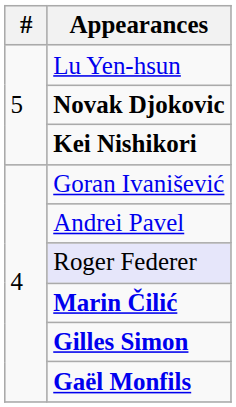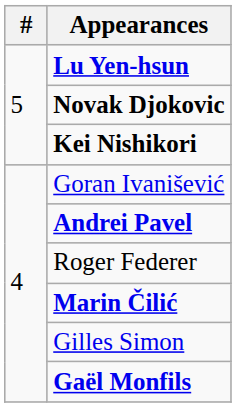(117, 64) normal -> (121, 64) bold
(119, 223) normal -> (123, 223) bold
(125, 262) lavender background -> (125, 262) no background
(121, 341) bold -> (119, 341) normal
